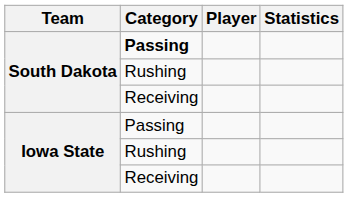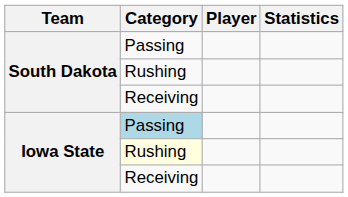(157, 45) bold -> (154, 45) normal
(154, 125) no background -> (154, 125) lightblue background
(155, 151) no background -> (155, 151) lightyellow background
